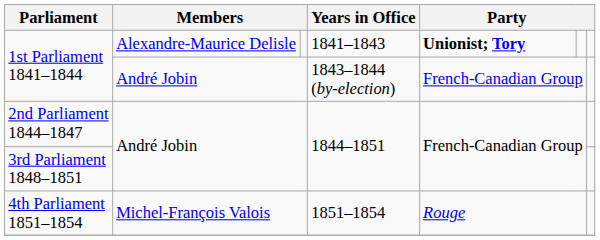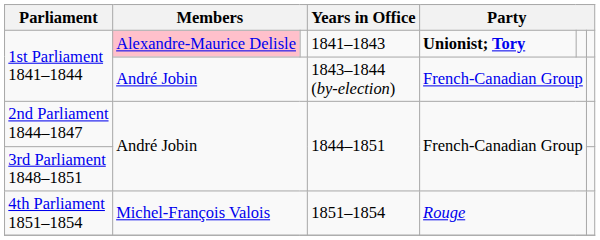(206, 43) no background -> (206, 43) pink background
